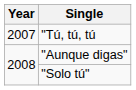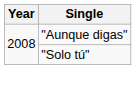- row: (68, 34)
